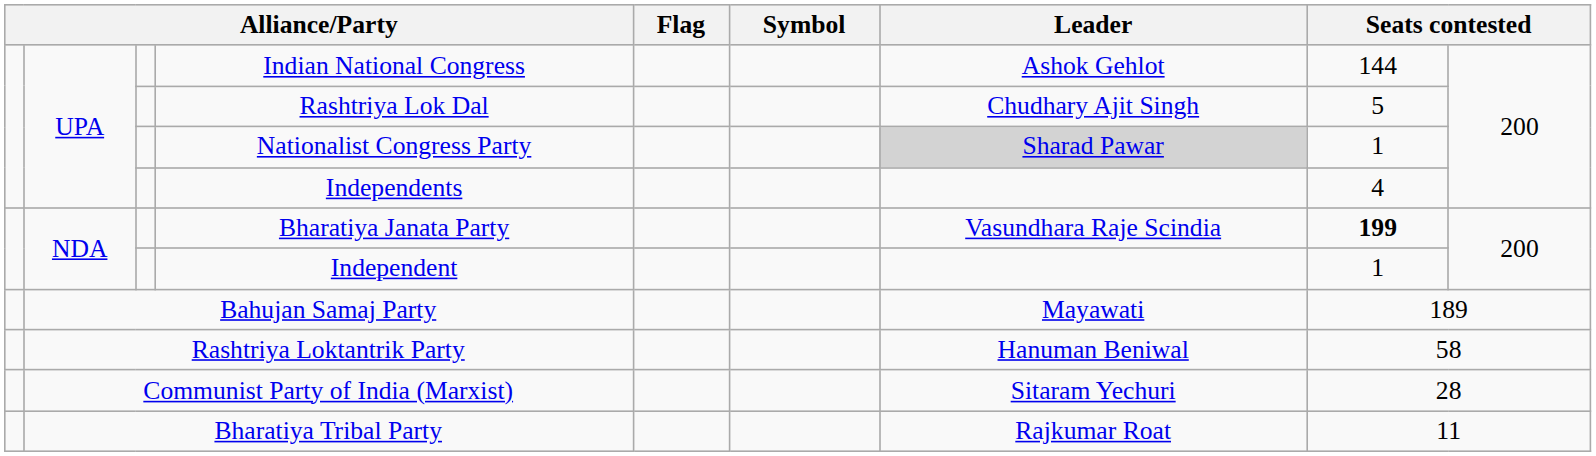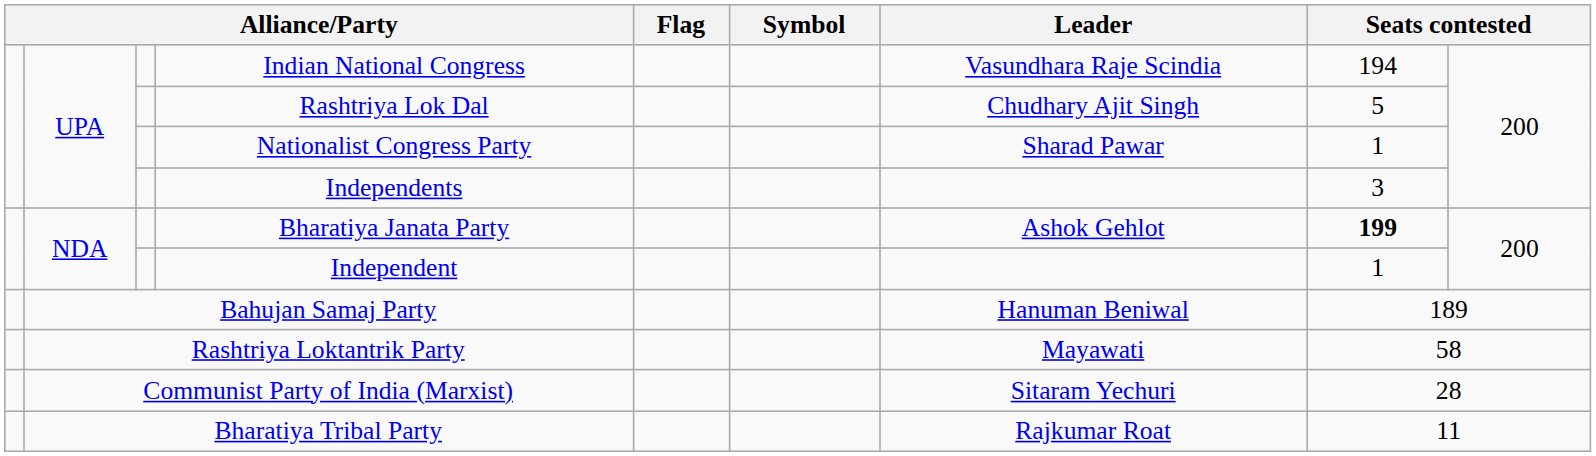(1093, 65) Ashok Gehlot -> (1093, 65) Vasundhara Raje Scindia
(1378, 65) 144 -> (1378, 65) 194
(1093, 146) lightgrey background -> (1093, 146) no background
(1378, 187) 4 -> (1378, 187) 3
(1093, 227) Vasundhara Raje Scindia -> (1093, 227) Ashok Gehlot
(1093, 308) Mayawati -> (1093, 308) Hanuman Beniwal
(1093, 349) Hanuman Beniwal -> (1093, 349) Mayawati
